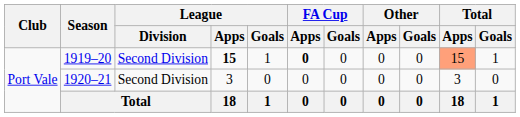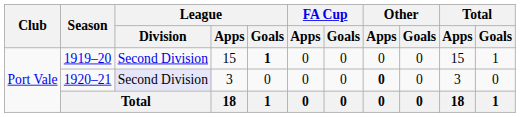(229, 58) bold -> (229, 58) normal
(267, 58) normal -> (267, 58) bold
(305, 58) bold -> (305, 58) normal
(457, 58) lightsalmon background -> (457, 58) no background
(163, 79) no background -> (163, 79) lavender background
(381, 79) normal -> (381, 79) bold
